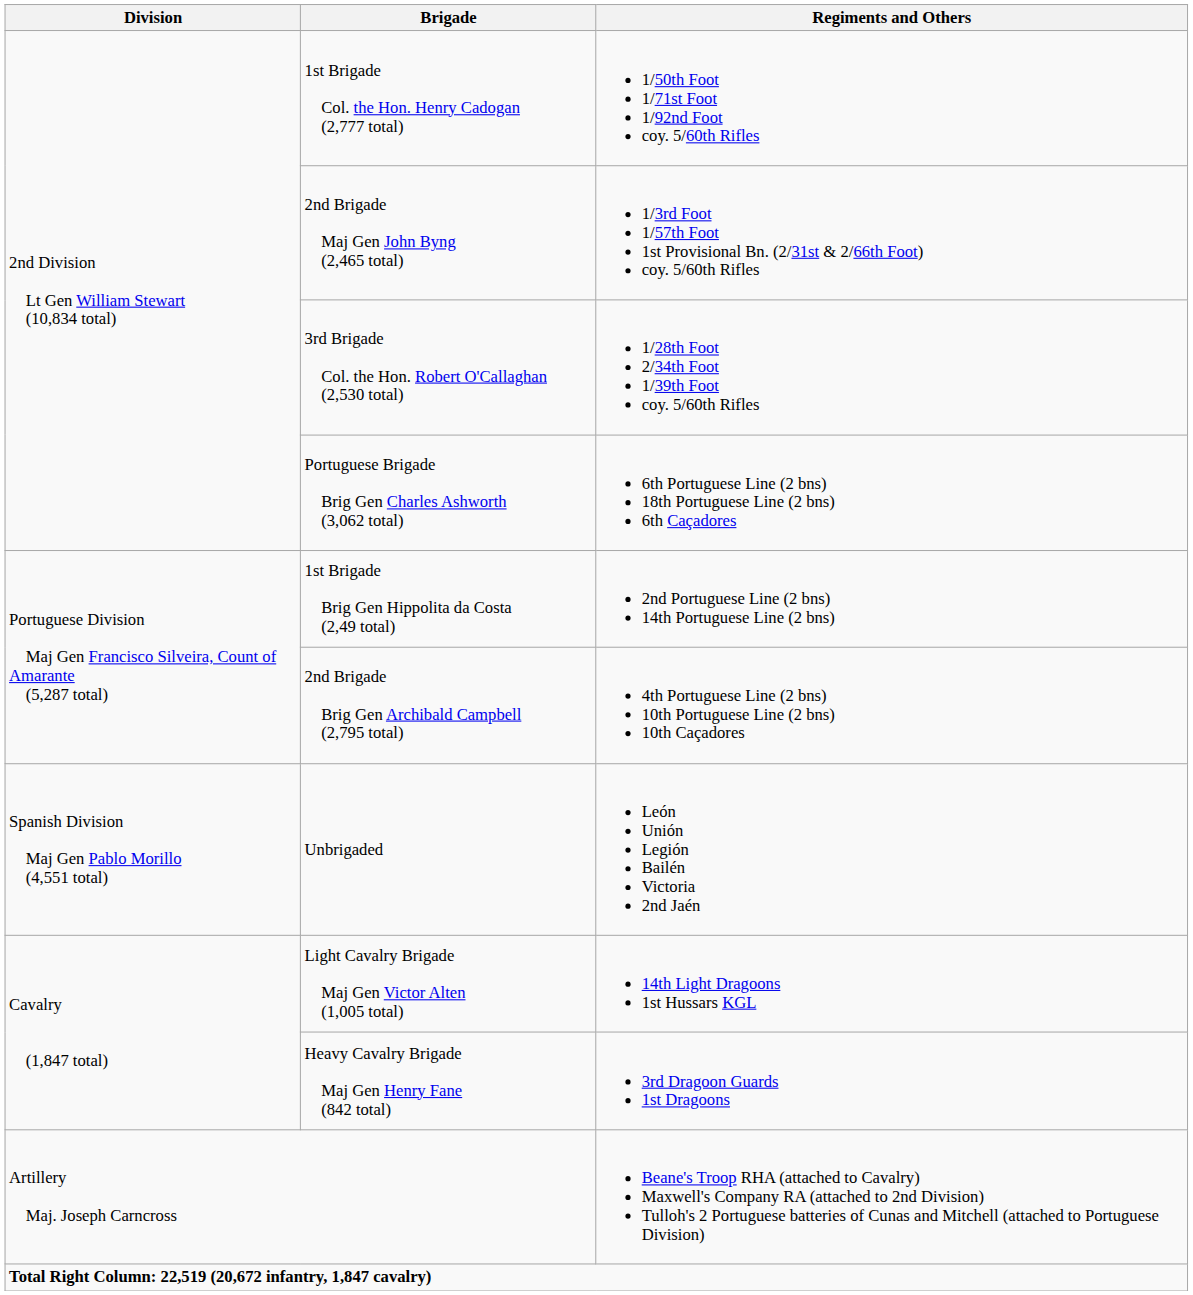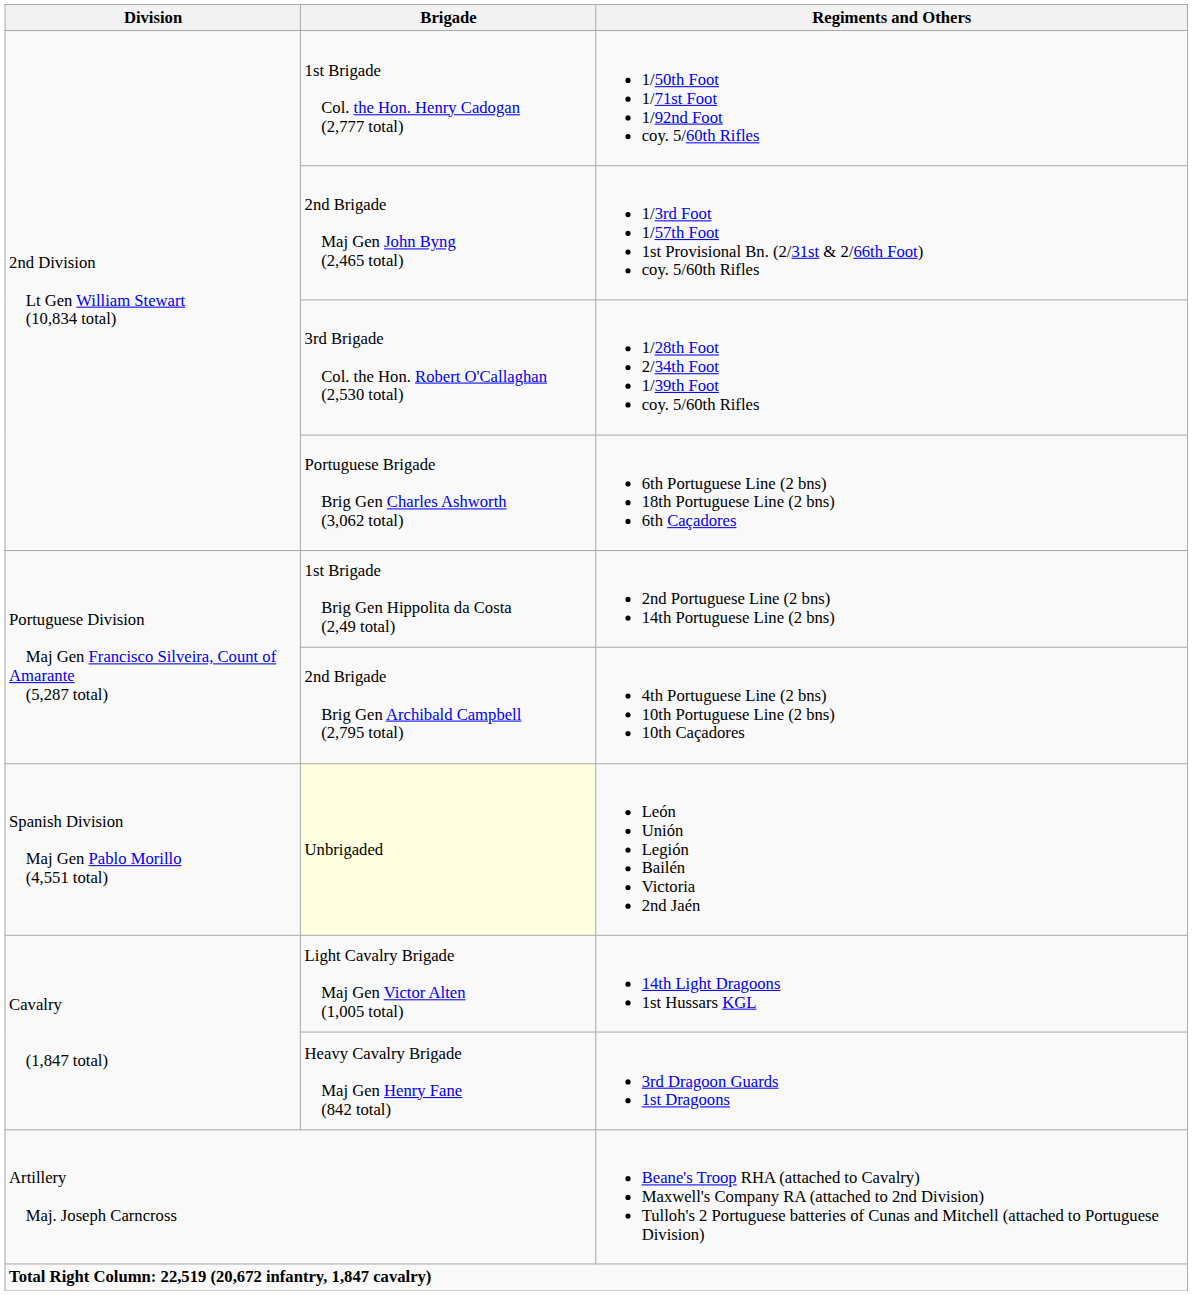(344, 849) no background -> (344, 849) lightyellow background
